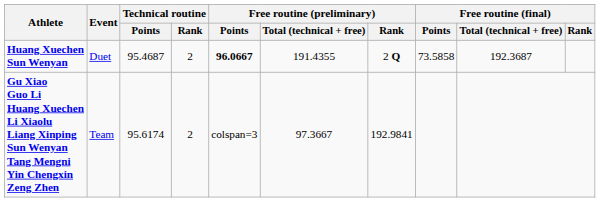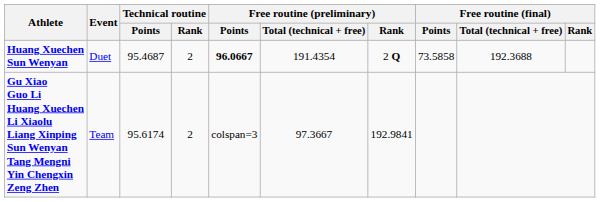(314, 56) 191.4355 -> (314, 56) 191.4354
(511, 56) 192.3687 -> (511, 56) 192.3688
